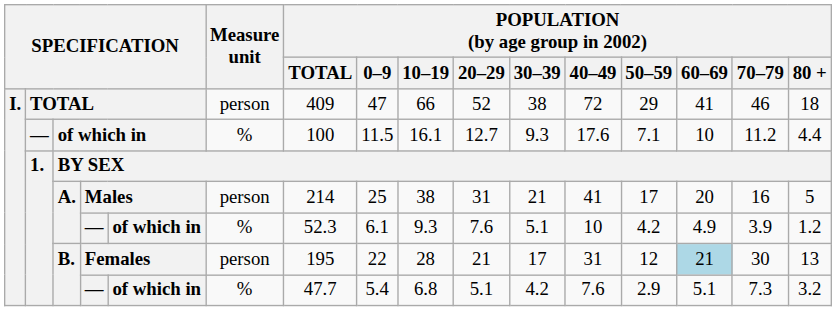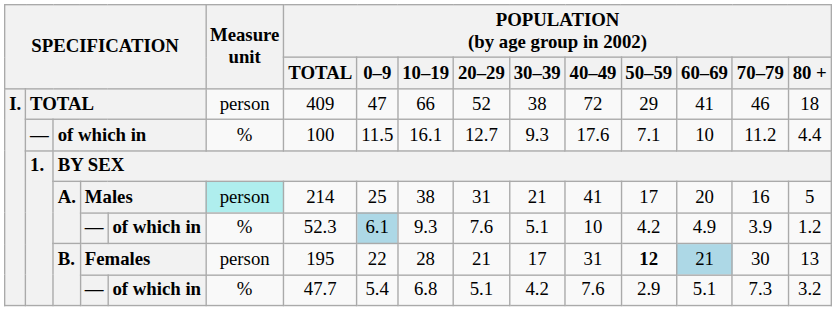(245, 196) no background -> (245, 196) paleturquoise background
(377, 227) no background -> (377, 227) lightblue background
(649, 258) normal -> (649, 258) bold
